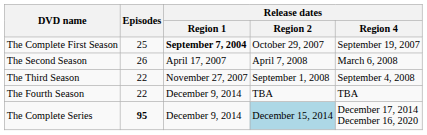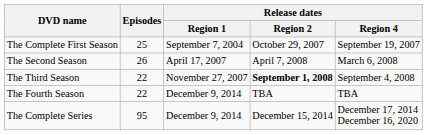(206, 45) bold -> (205, 45) normal
(291, 77) normal -> (293, 77) bold
(142, 115) bold -> (142, 115) normal
(293, 115) lightblue background -> (293, 115) no background
